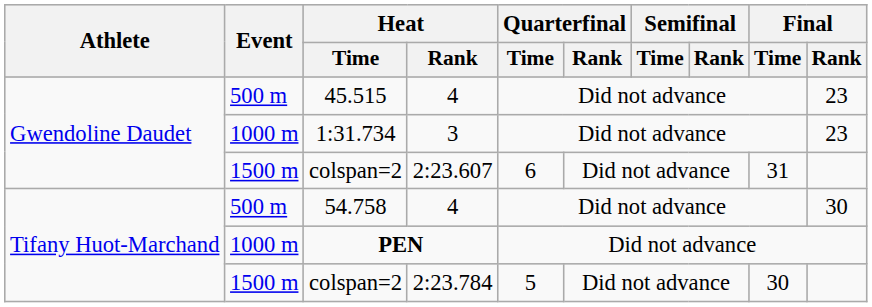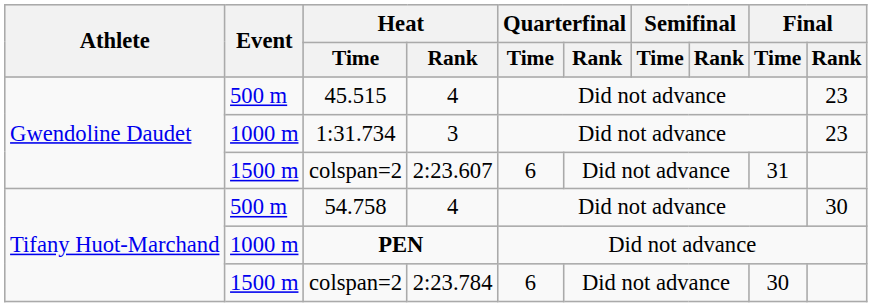(530, 282) 5 -> (530, 282) 6
